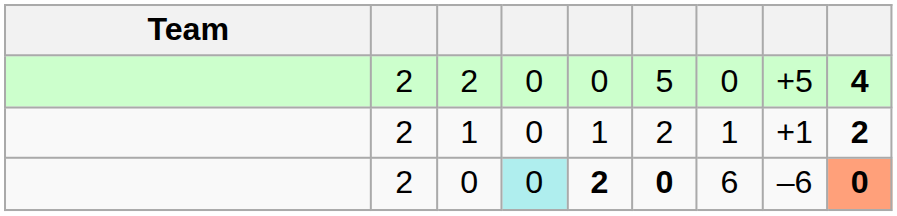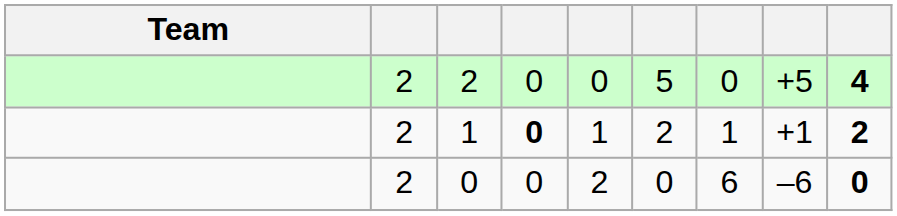(534, 132) normal -> (534, 132) bold
(534, 183) paleturquoise background -> (534, 183) no background
(599, 183) bold -> (599, 183) normal
(664, 183) bold -> (664, 183) normal
(860, 183) lightsalmon background -> (860, 183) no background
